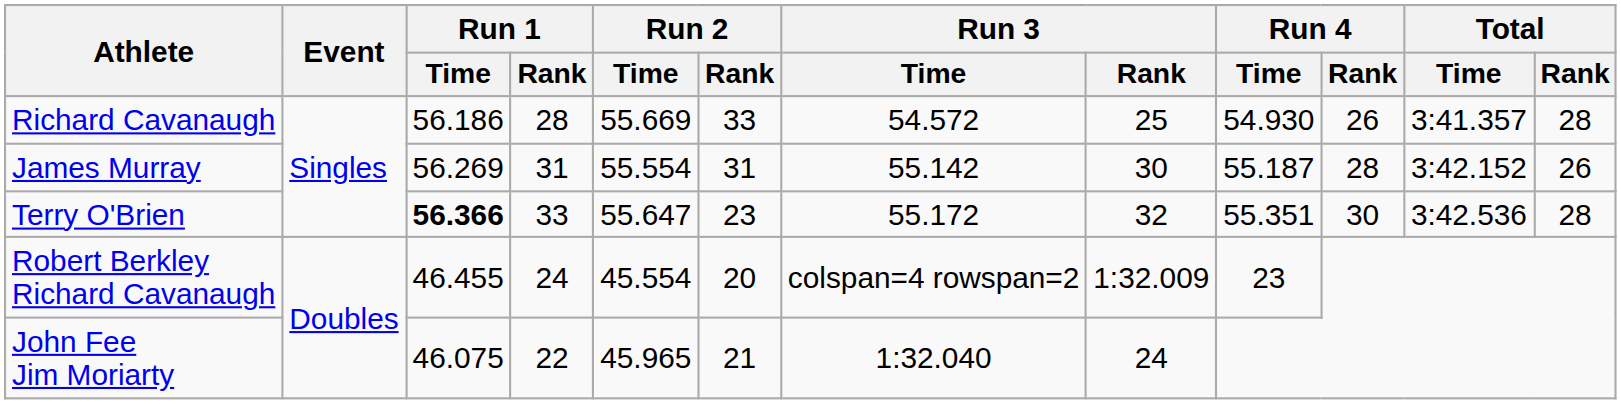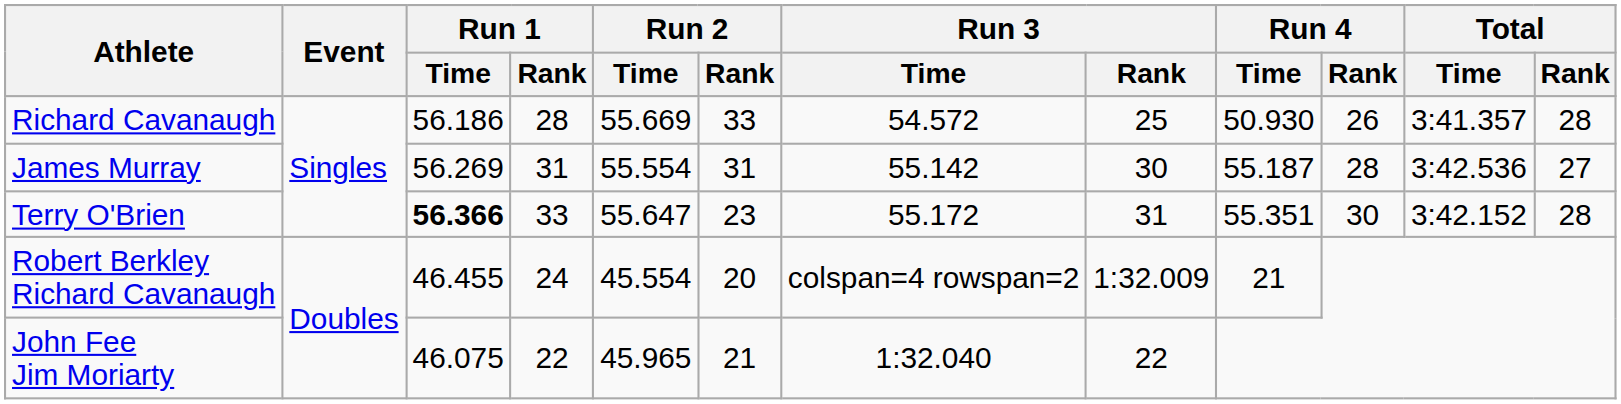(1269, 121) 54.930 -> (1269, 121) 50.930
(1469, 168) 3:42.152 -> (1469, 168) 3:42.536
(1575, 168) 26 -> (1575, 168) 27
(1151, 215) 32 -> (1151, 215) 31
(1469, 215) 3:42.536 -> (1469, 215) 3:42.152
(1269, 278) 23 -> (1269, 278) 21
(1151, 359) 24 -> (1151, 359) 22
